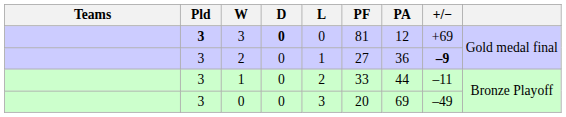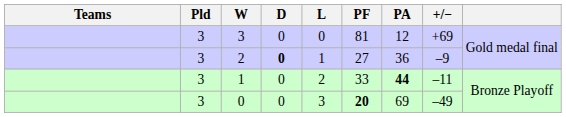(201, 36) bold -> (201, 36) normal
(281, 36) bold -> (281, 36) normal
(281, 58) normal -> (281, 58) bold
(442, 58) bold -> (442, 58) normal
(402, 79) normal -> (402, 79) bold
(362, 101) normal -> (362, 101) bold
